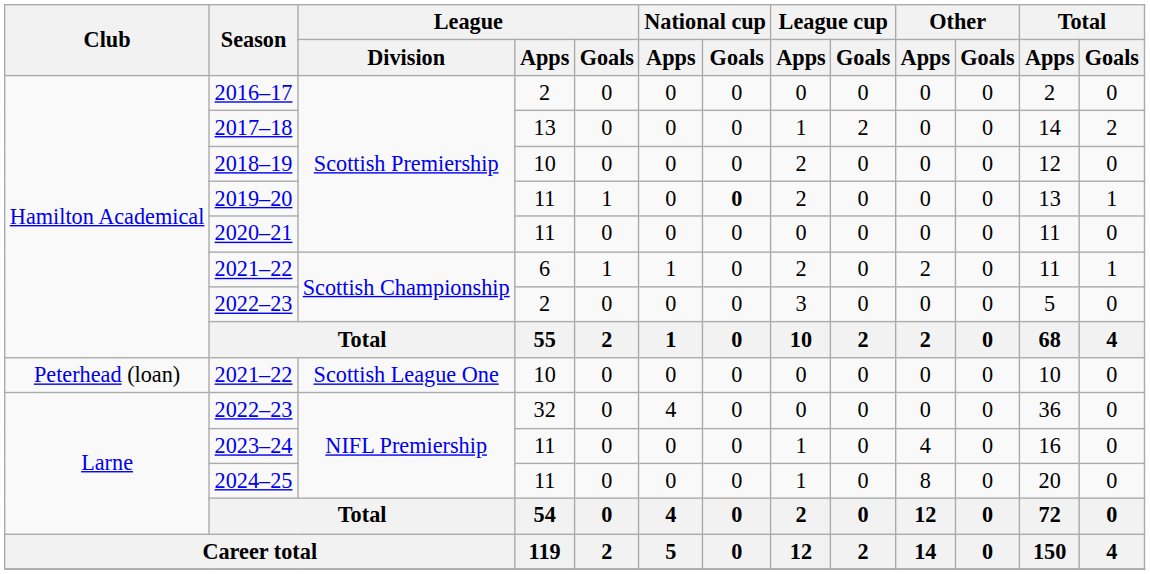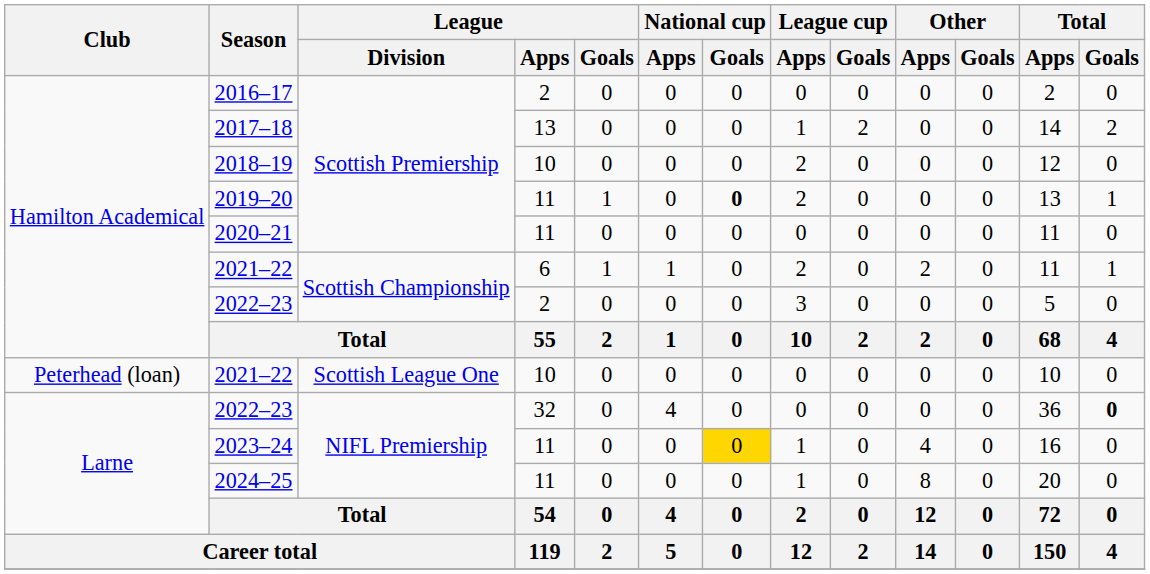(1112, 410) normal -> (1112, 410) bold
(737, 445) no background -> (737, 445) gold background
